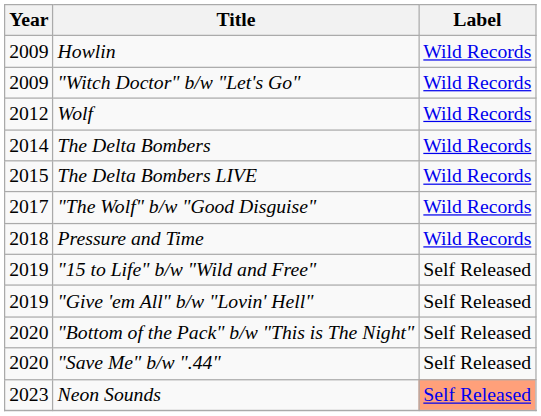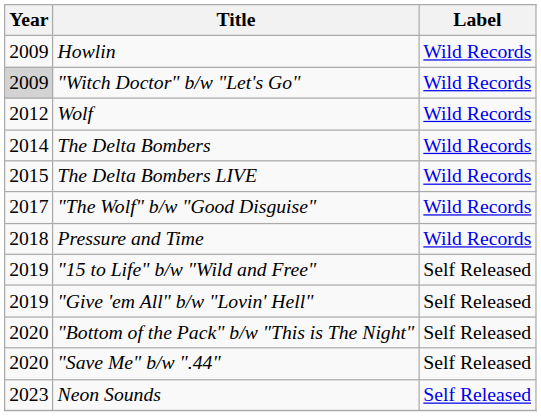(29, 82) no background -> (29, 82) lightgrey background
(477, 394) lightsalmon background -> (477, 394) no background
